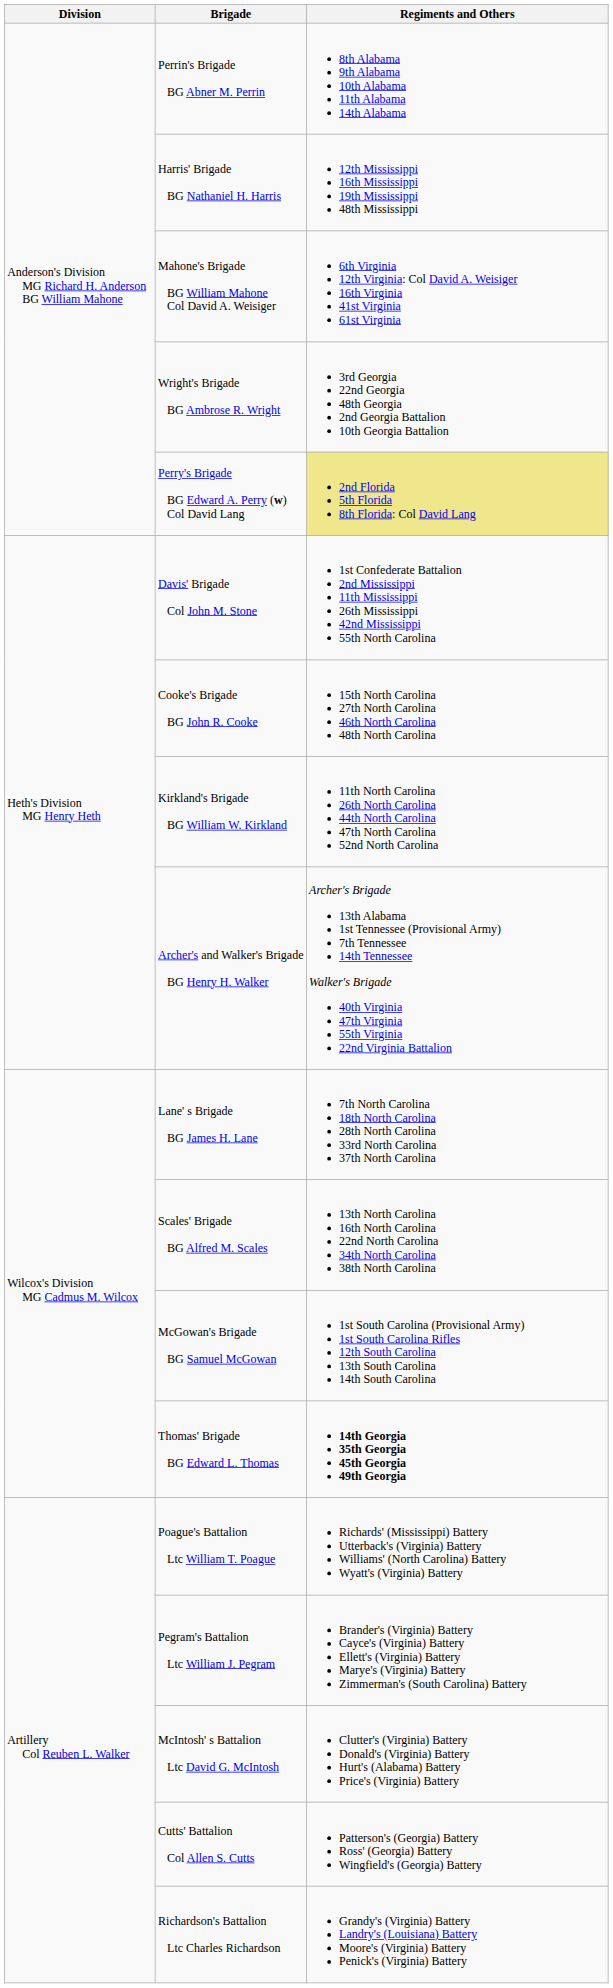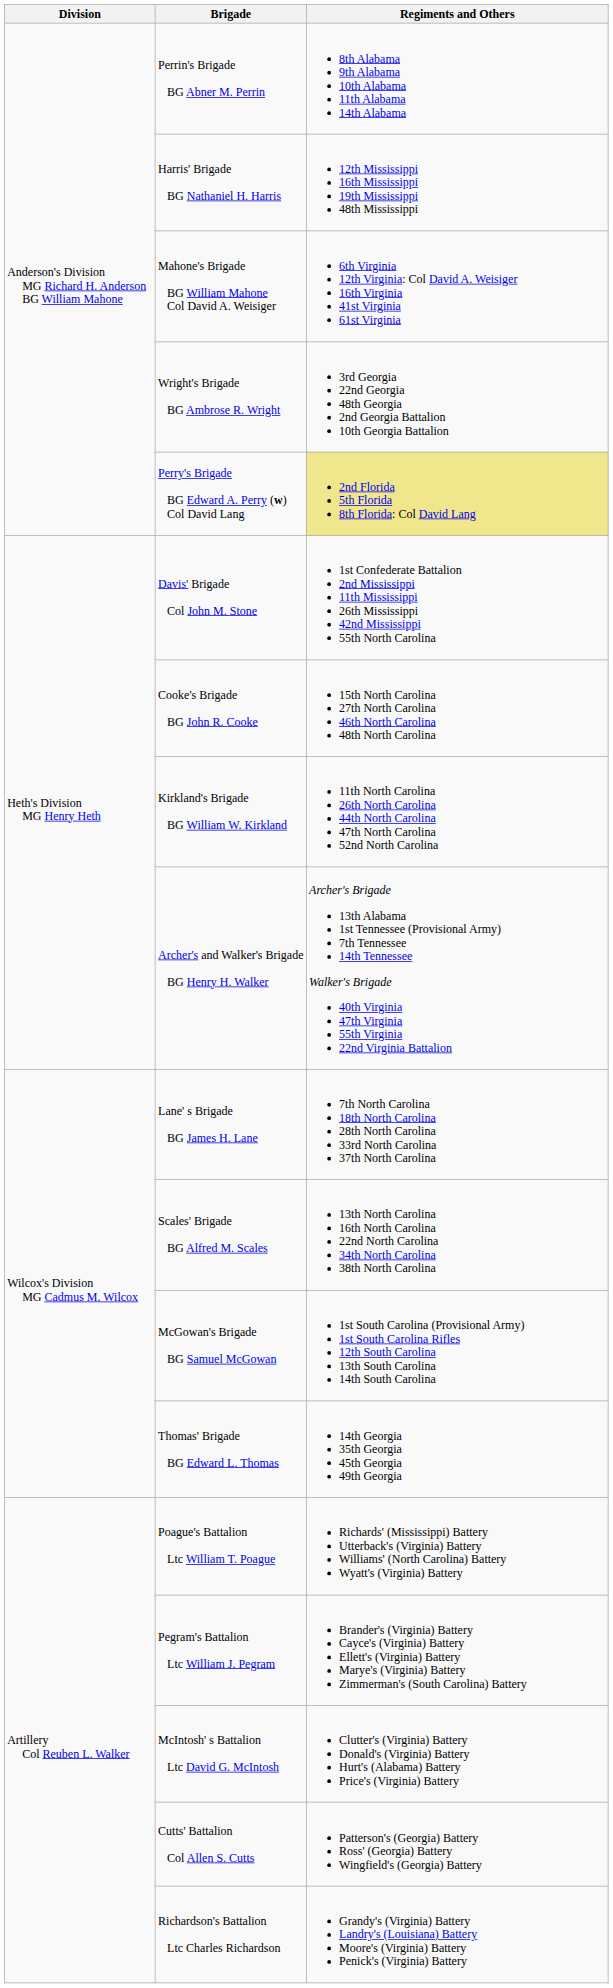(457, 1456) bold -> (457, 1456) normal
